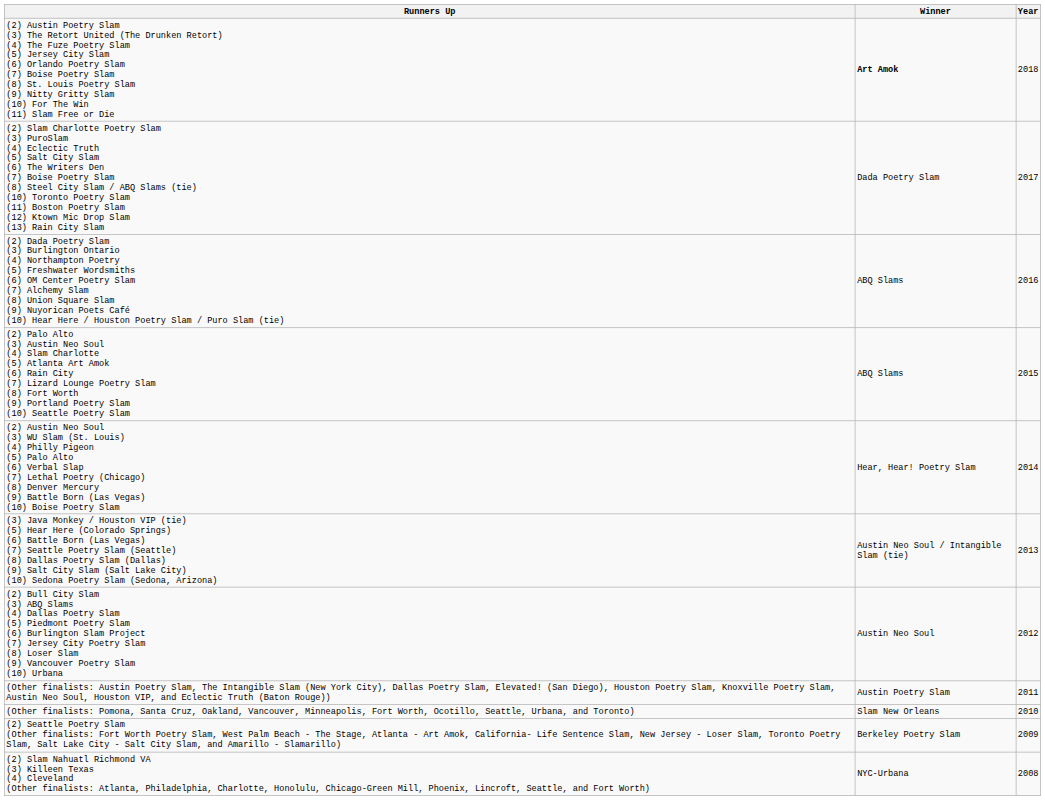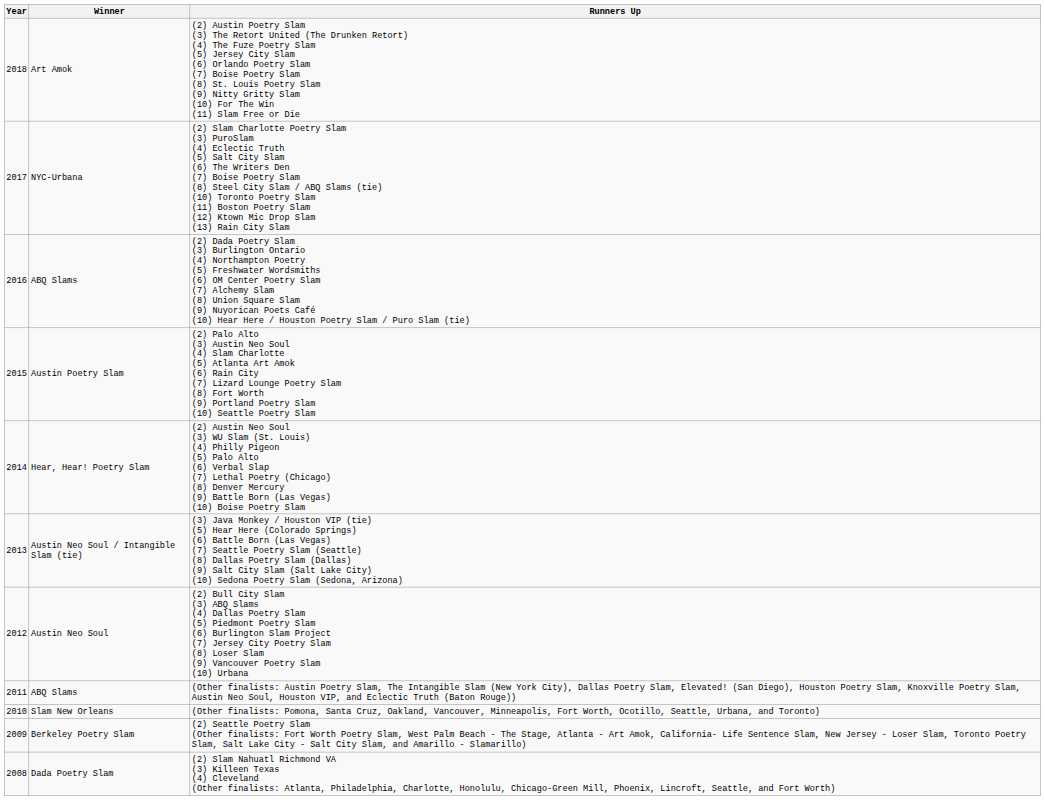columns swapped: (1028, 11) <-> (430, 11)
(878, 70) bold -> (52, 70) normal
(898, 178) Dada Poetry Slam -> (57, 178) NYC-Urbana
(880, 374) ABQ Slams -> (77, 374) Austin Poetry Slam
(903, 692) Austin Poetry Slam -> (54, 692) ABQ Slams
(883, 774) NYC-Urbana -> (72, 774) Dada Poetry Slam
